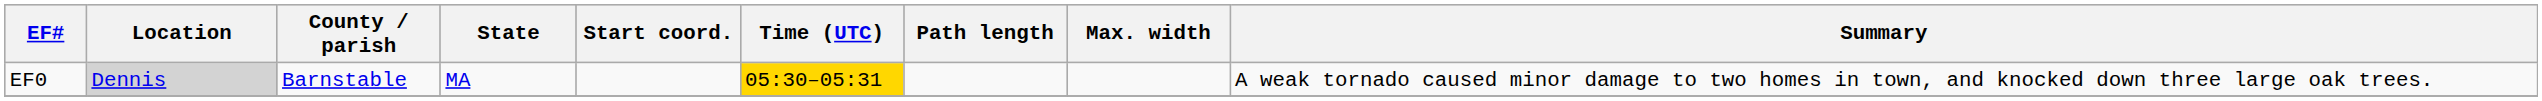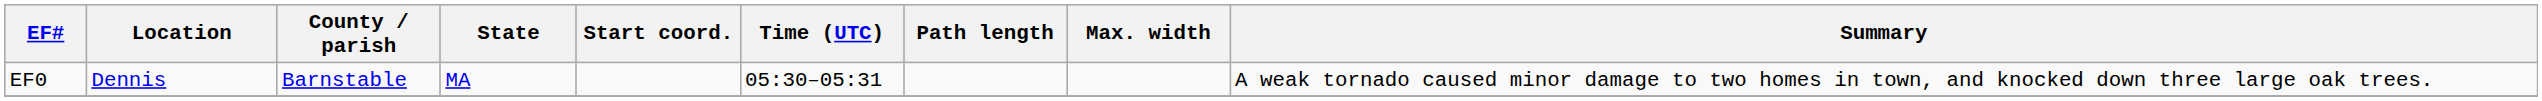(129, 80) lightgrey background -> (129, 80) no background
(814, 80) gold background -> (814, 80) no background
